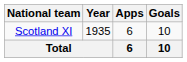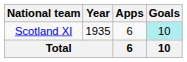(164, 31) no background -> (164, 31) paleturquoise background
